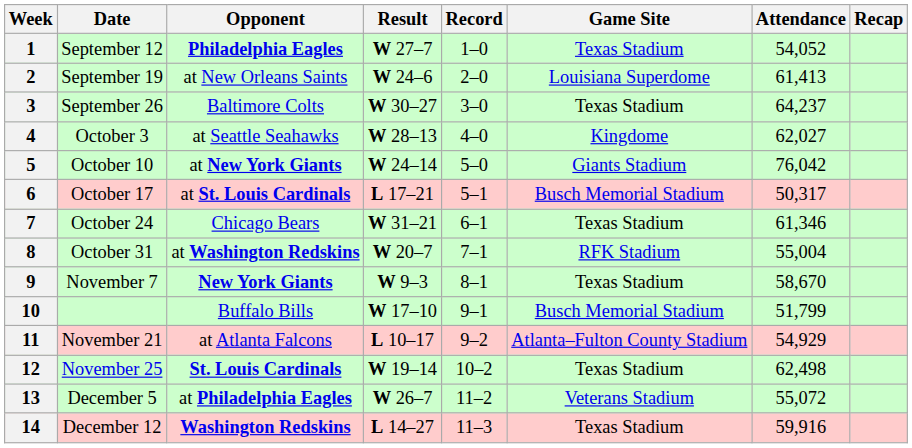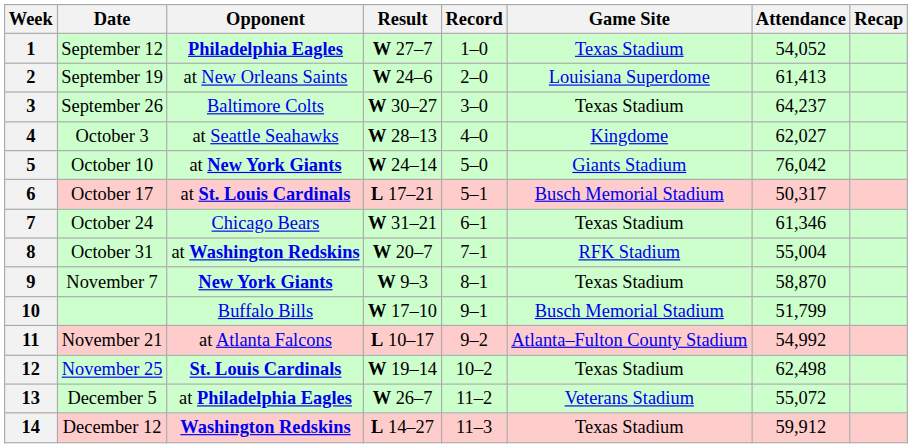(801, 281) 58,670 -> (801, 281) 58,870
(801, 340) 54,929 -> (801, 340) 54,992
(801, 427) 59,916 -> (801, 427) 59,912
